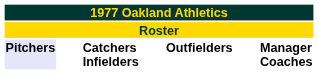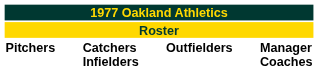(30, 47) lavender background -> (30, 47) no background
